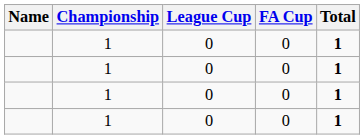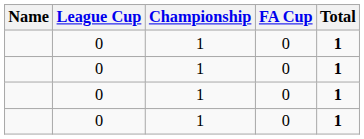columns swapped: (108, 17) <-> (209, 17)
